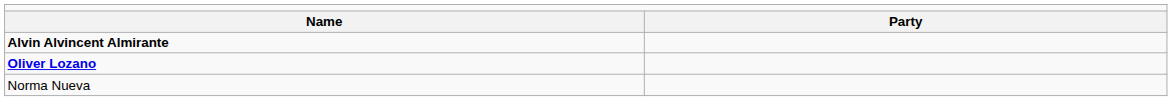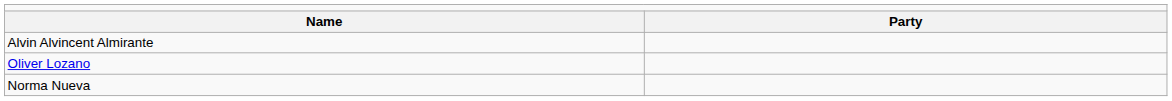(88, 43) bold -> (81, 43) normal
(52, 64) bold -> (49, 64) normal
